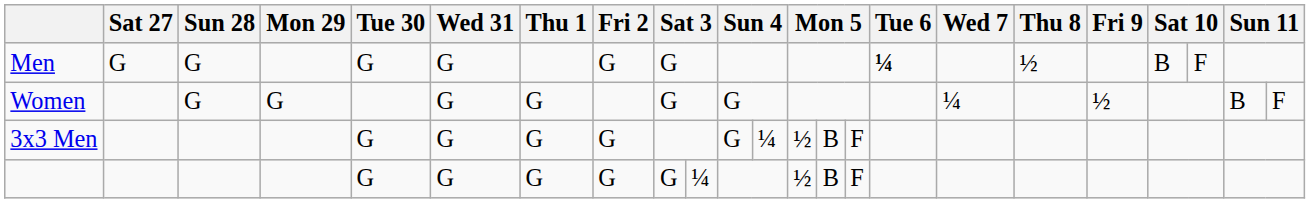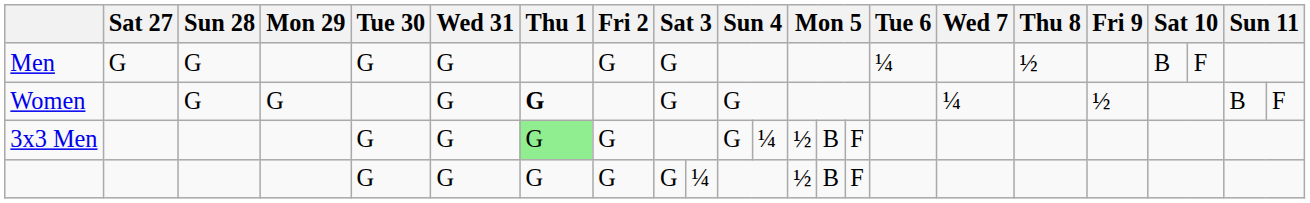(884, 62) bold -> (884, 62) normal
(534, 100) normal -> (535, 100) bold
(534, 139) no background -> (534, 139) lightgreen background
